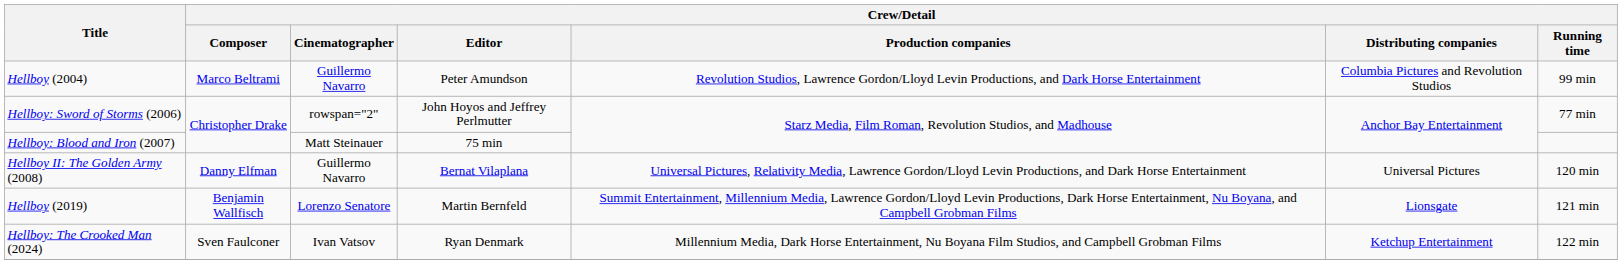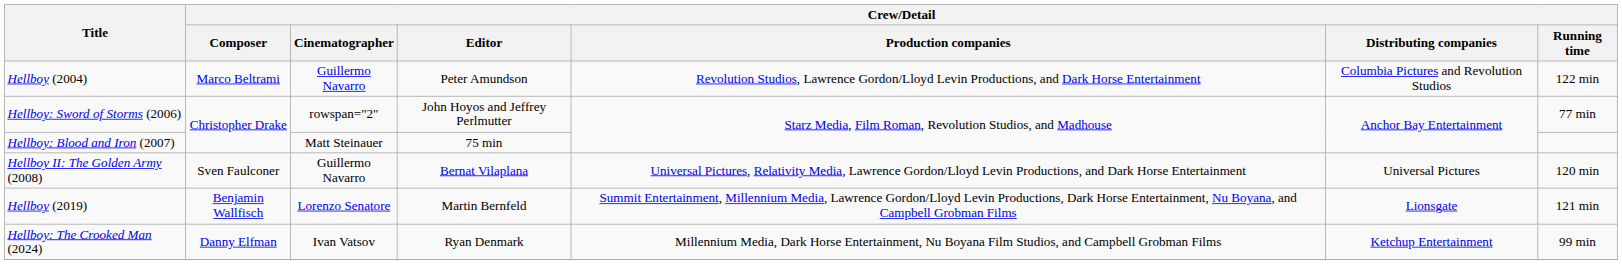(1577, 78) 99 min -> (1577, 78) 122 min
(238, 170) Danny Elfman -> (238, 170) Sven Faulconer
(238, 241) Sven Faulconer -> (238, 241) Danny Elfman
(1577, 241) 122 min -> (1577, 241) 99 min
